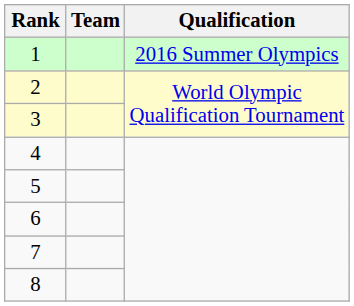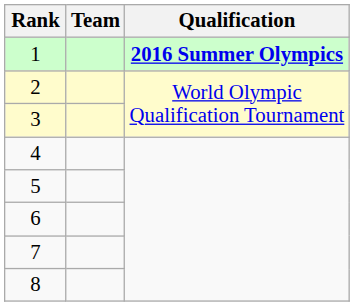(237, 53) normal -> (237, 53) bold
